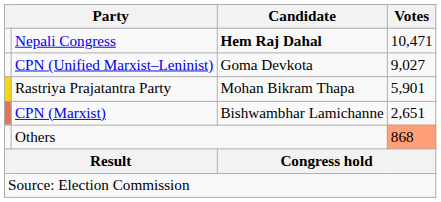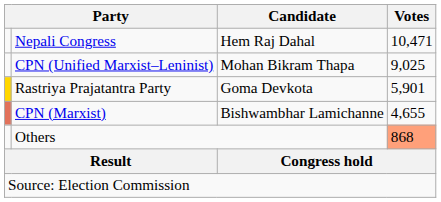(271, 40) bold -> (268, 40) normal
(267, 64) Goma Devkota -> (287, 64) Mohan Bikram Thapa
(408, 64) 9,027 -> (408, 64) 9,025
(287, 88) Mohan Bikram Thapa -> (267, 88) Goma Devkota
(408, 112) 2,651 -> (408, 112) 4,655
